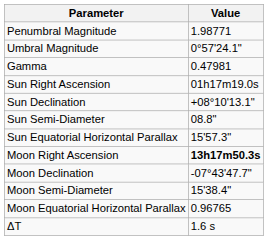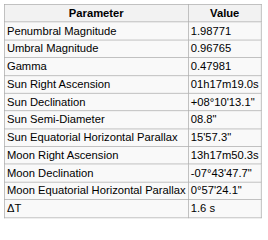(216, 48) 0°57'24.1" -> (211, 48) 0.96765
(226, 155) bold -> (225, 155) normal
- row: (60, 191)
(211, 208) 0.96765 -> (216, 191) 0°57'24.1"
